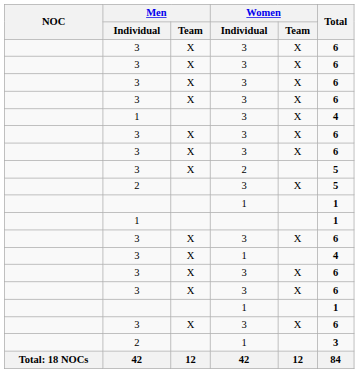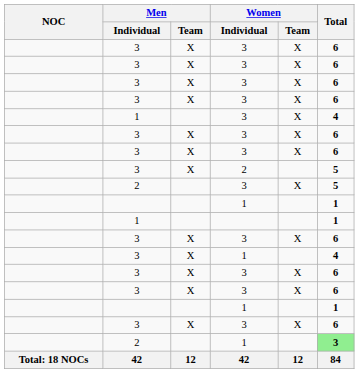(336, 342) no background -> (336, 342) lightgreen background
